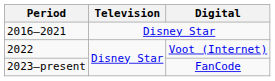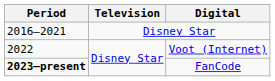(46, 67) normal -> (46, 67) bold
